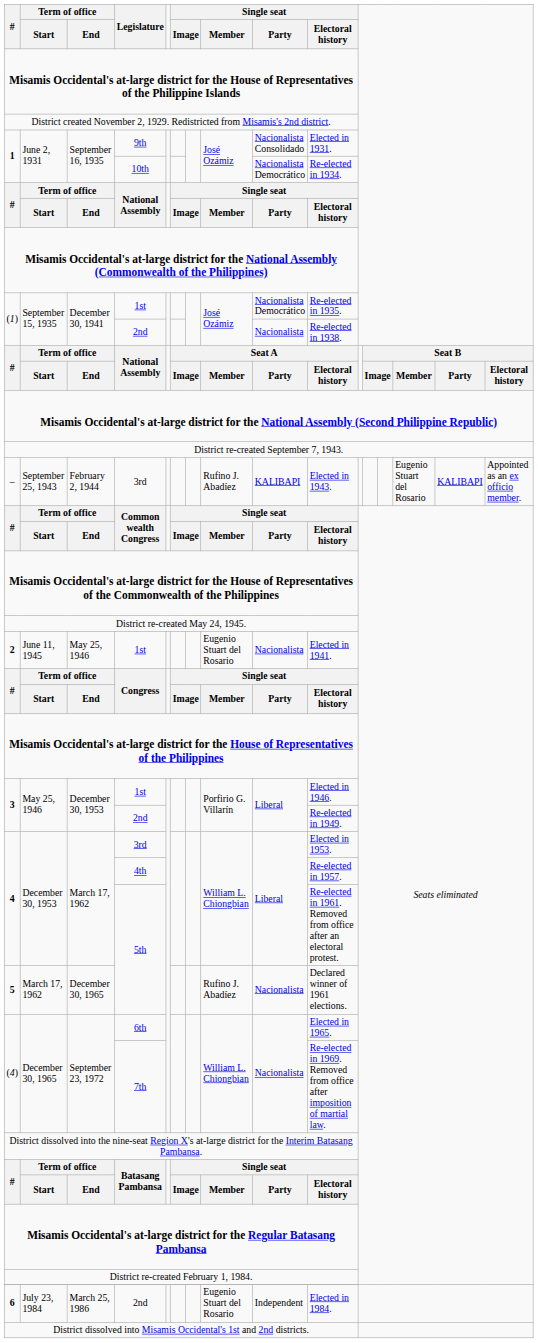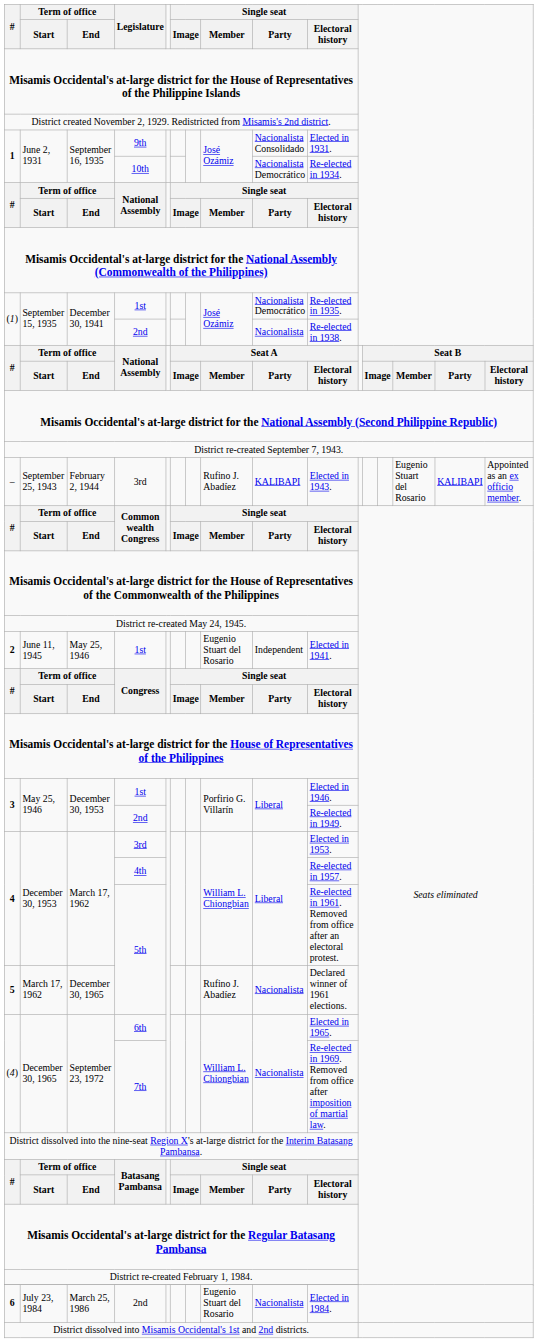(279, 650) Nacionalista -> (279, 650) Independent
(279, 1303) Independent -> (279, 1303) Nacionalista
